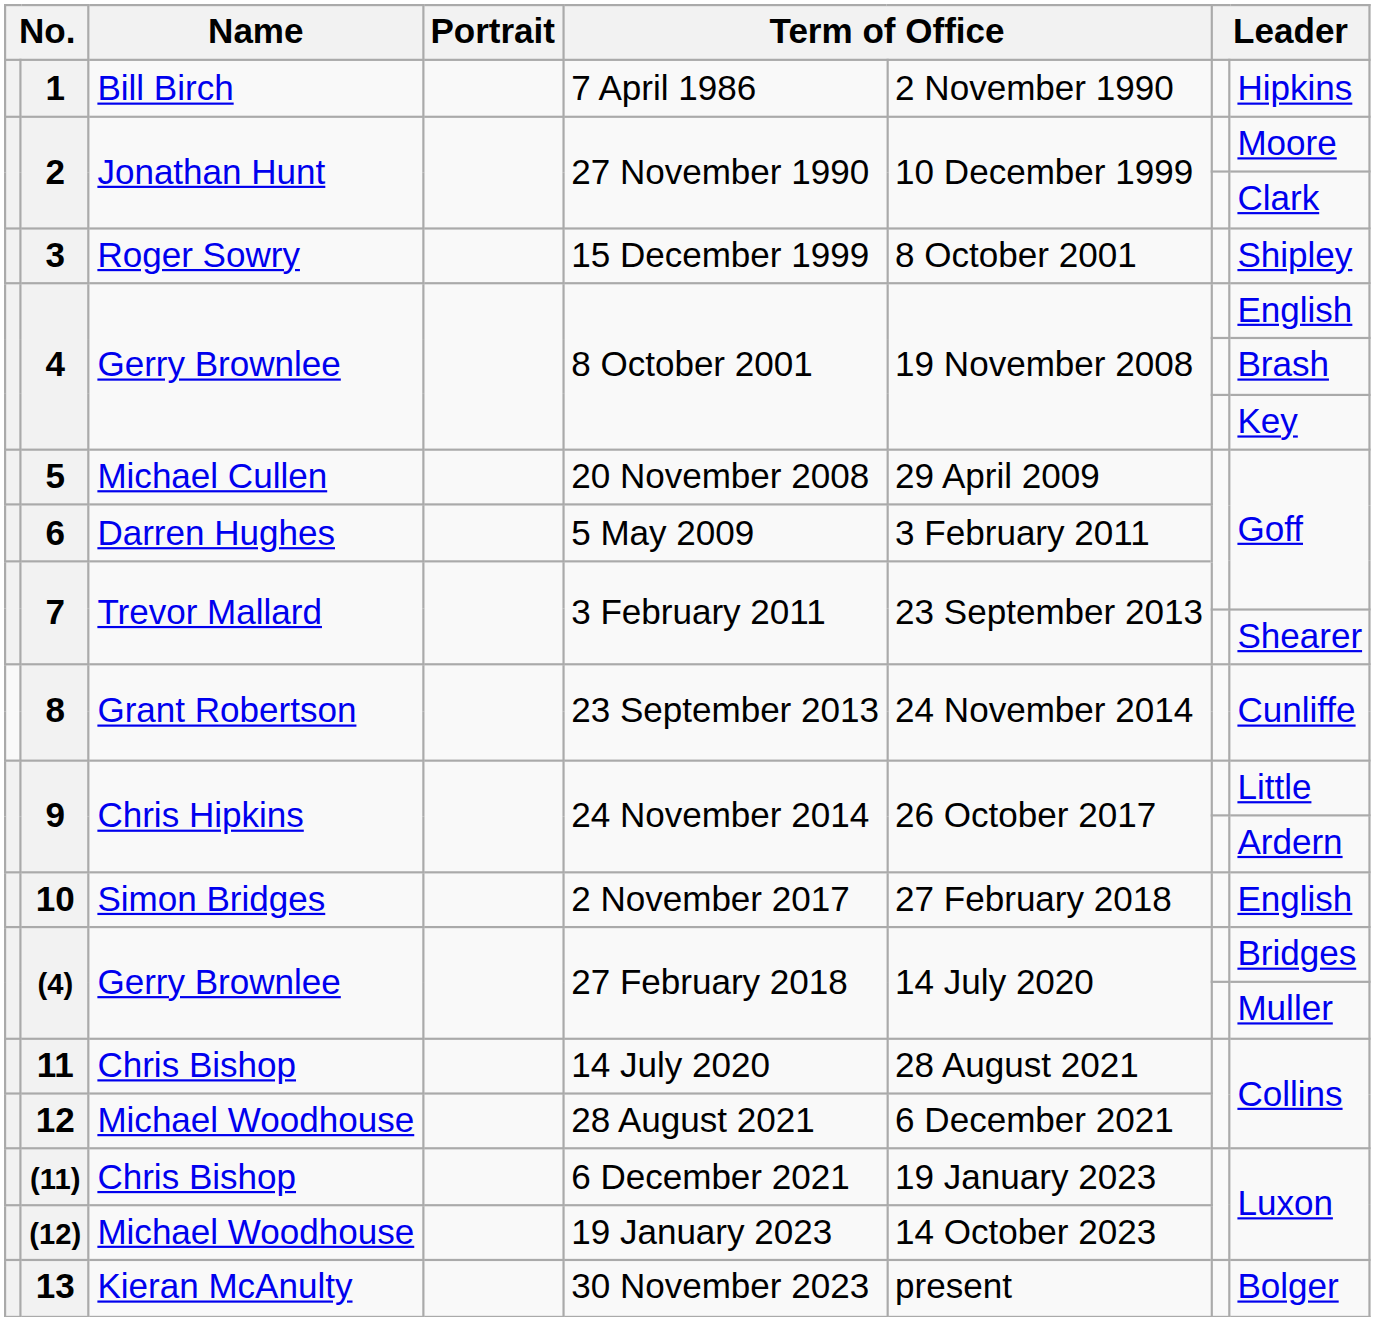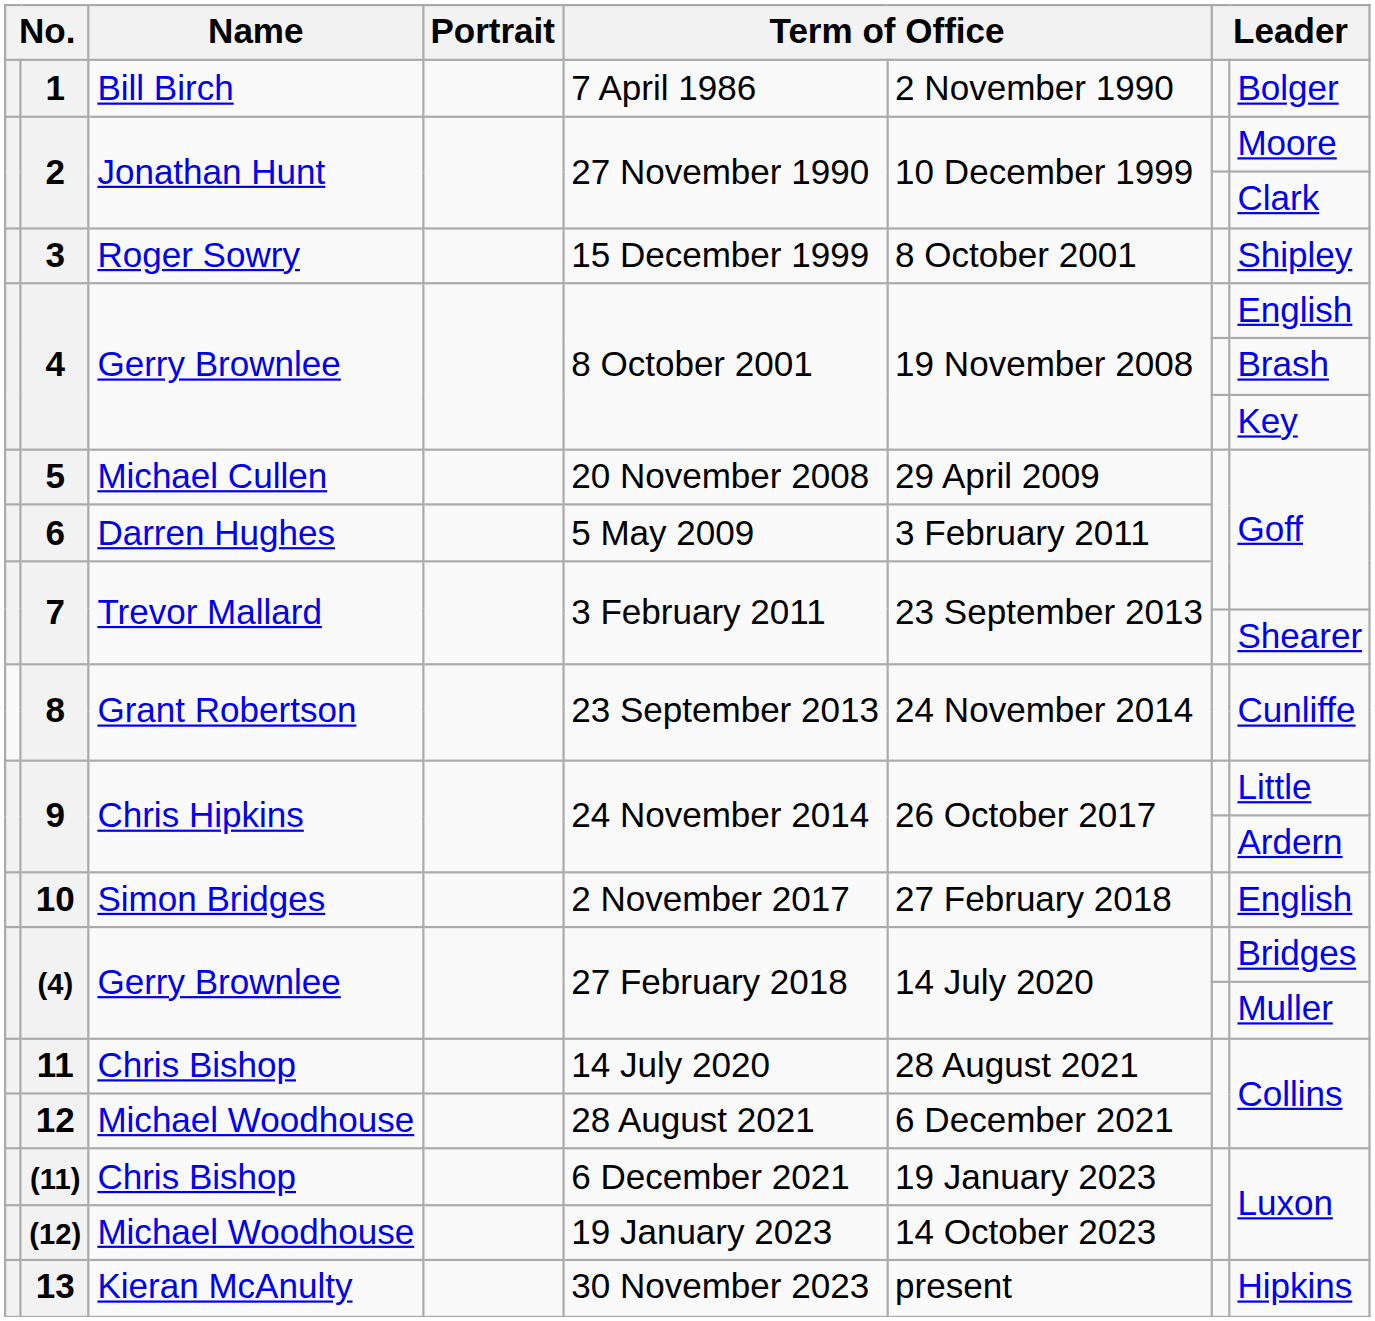(1295, 87) Hipkins -> (1288, 87) Bolger
(1288, 1287) Bolger -> (1295, 1287) Hipkins
